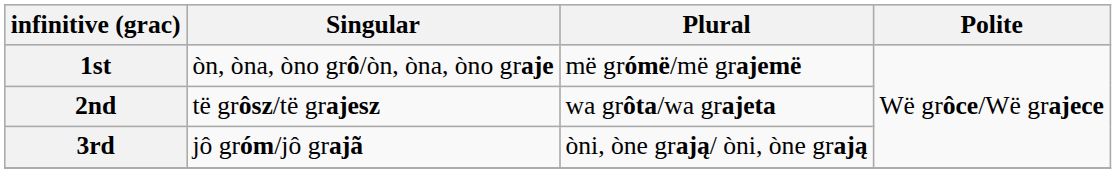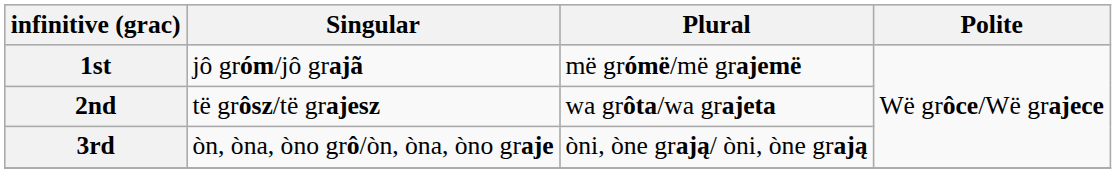(373, 65) òn, òna, òno grô/òn, òna, òno graje -> (278, 65) jô gróm/jô grajã
(278, 146) jô gróm/jô grajã -> (373, 146) òn, òna, òno grô/òn, òna, òno graje
